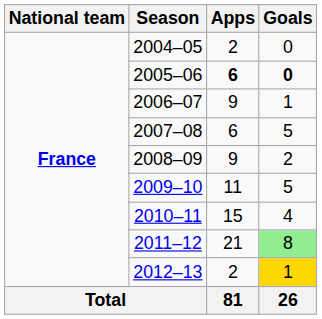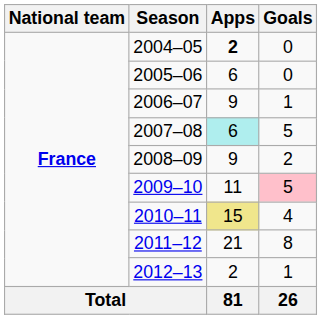(233, 46) normal -> (233, 46) bold
(233, 74) bold -> (233, 74) normal
(288, 74) bold -> (288, 74) normal
(233, 131) no background -> (233, 131) paleturquoise background
(288, 187) no background -> (288, 187) pink background
(233, 215) no background -> (233, 215) khaki background
(288, 243) lightgreen background -> (288, 243) no background
(288, 272) gold background -> (288, 272) no background
